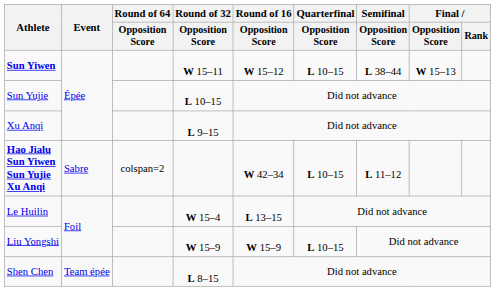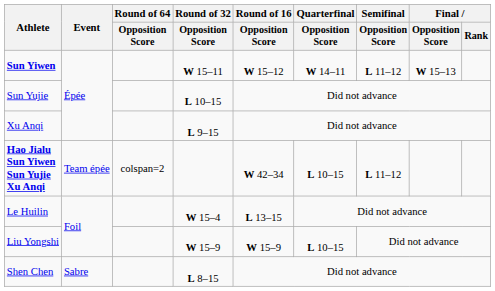(325, 72) L 10–15 -> (325, 72) W 14–11
(383, 72) L 38–44 -> (383, 72) L 11–12
(76, 169) Sabre -> (87, 169) Team épée
(87, 272) Team épée -> (76, 272) Sabre
